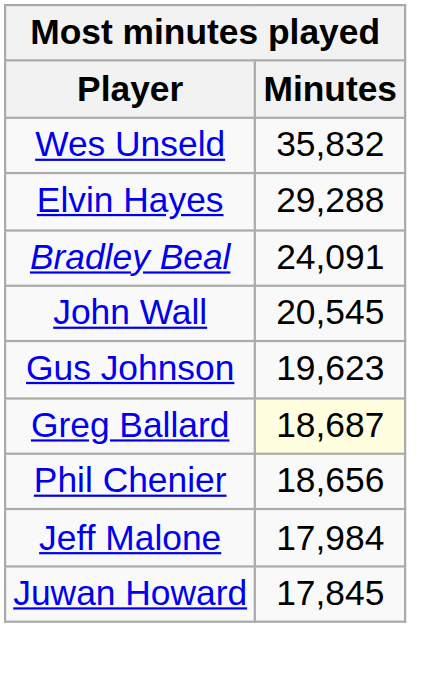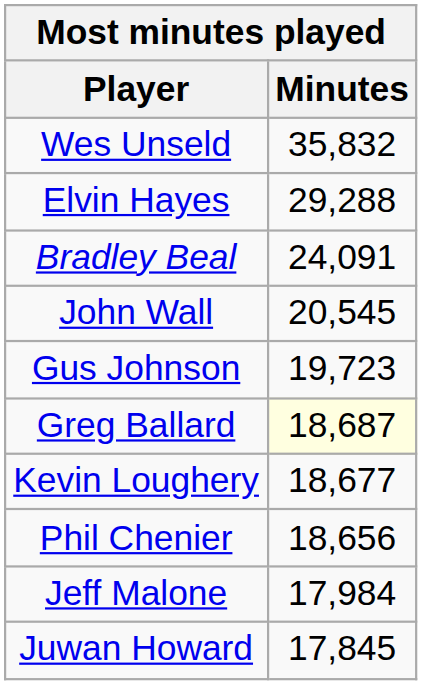(330, 369) 19,623 -> (342, 369) 19,723
+ row: (136, 481)
